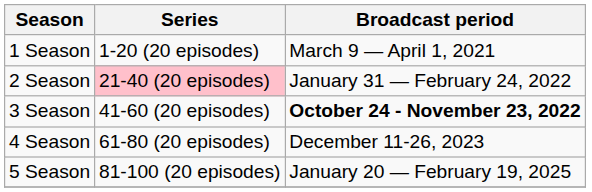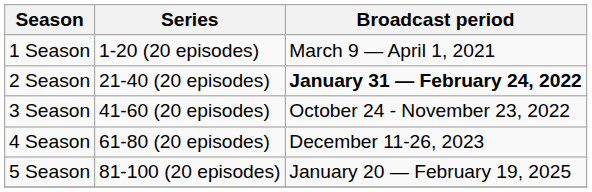(184, 80) pink background -> (184, 80) no background
(430, 80) normal -> (436, 80) bold
(435, 111) bold -> (430, 111) normal
